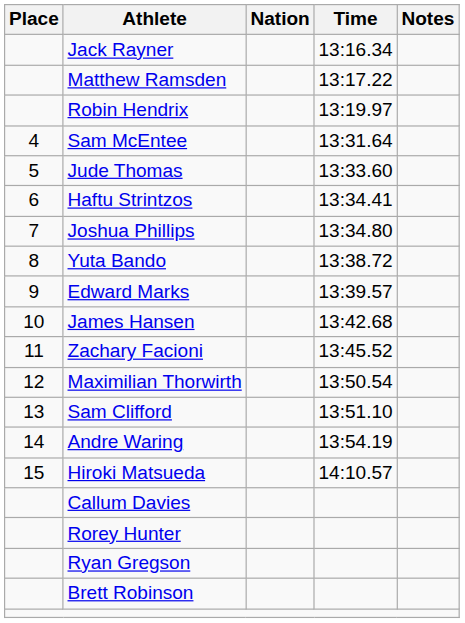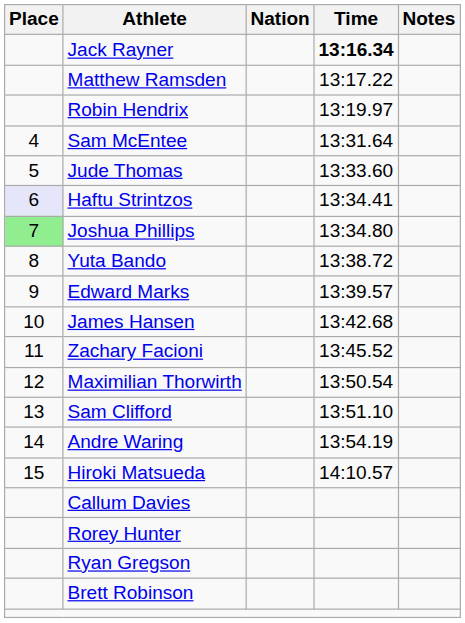(356, 49) normal -> (356, 49) bold
(34, 200) no background -> (34, 200) lavender background
(34, 230) no background -> (34, 230) lightgreen background
